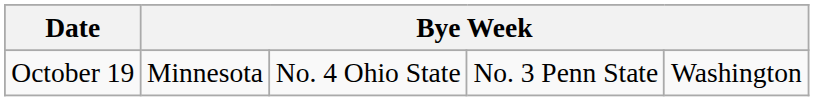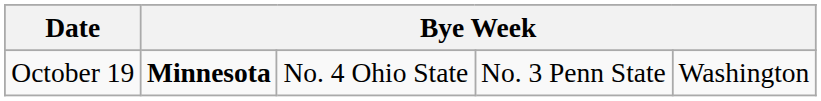(205, 72) normal -> (209, 72) bold
